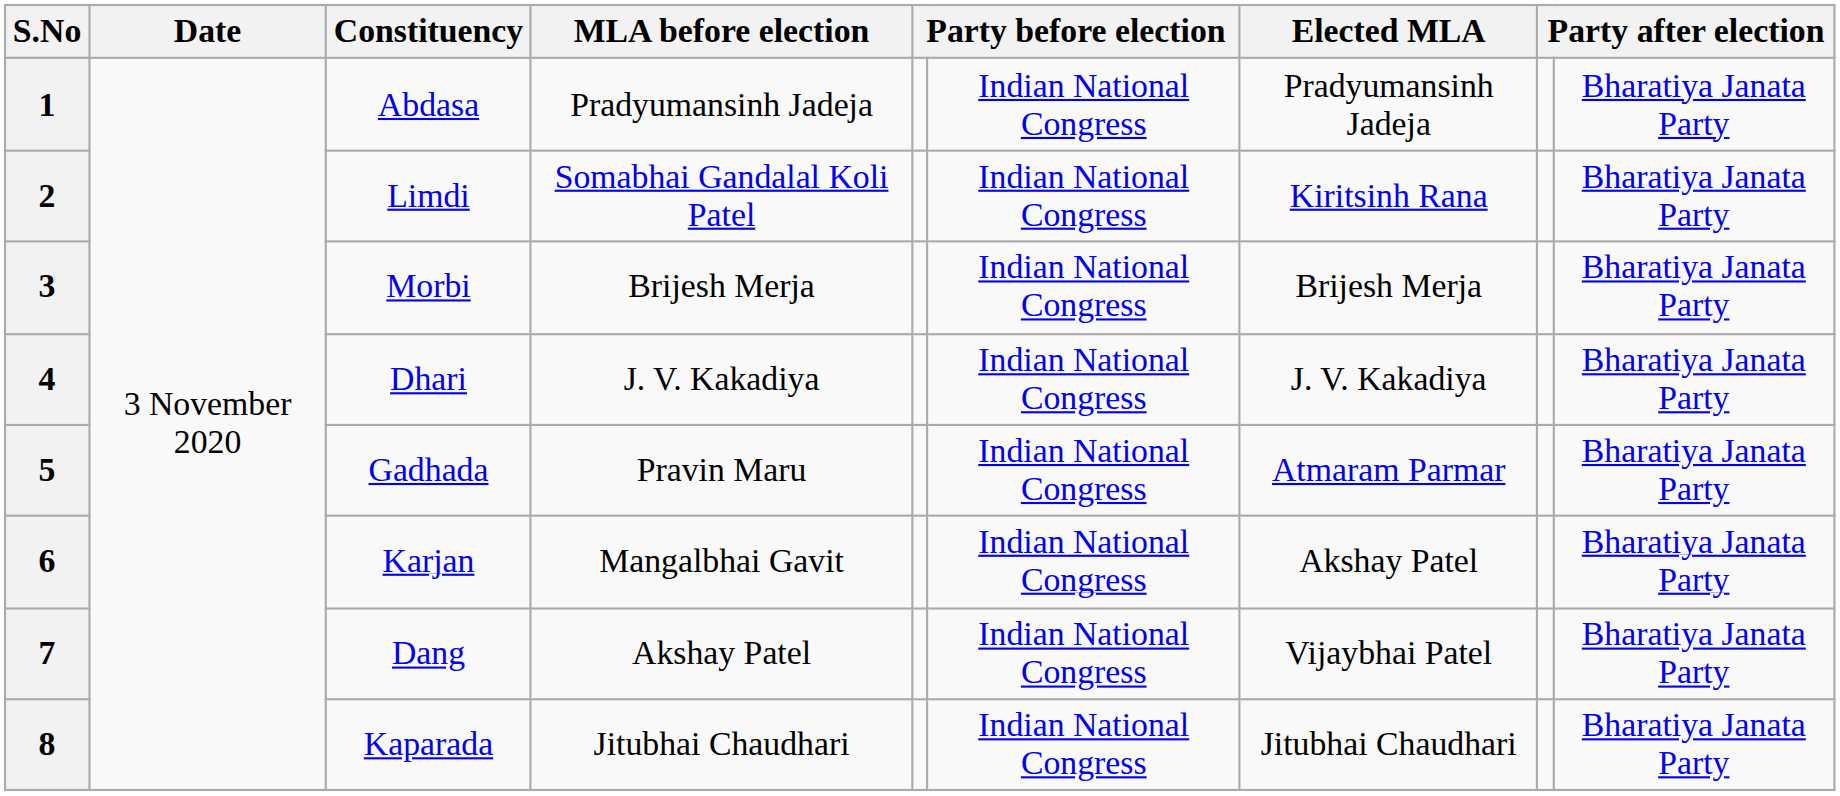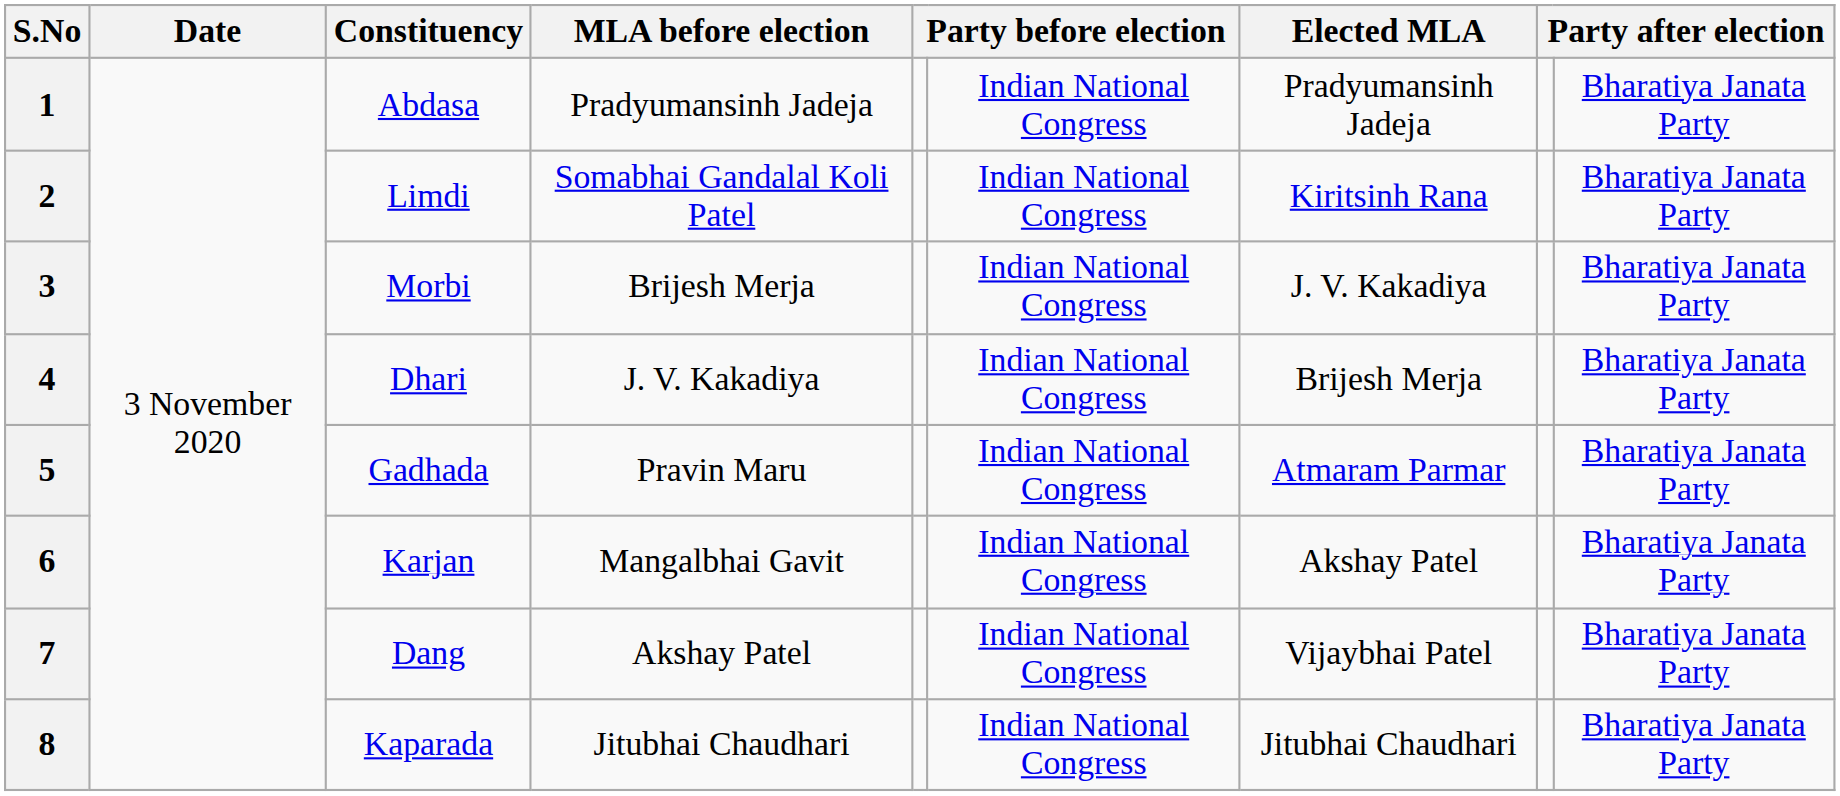(1389, 286) Brijesh Merja -> (1389, 286) J. V. Kakadiya
(1389, 378) J. V. Kakadiya -> (1389, 378) Brijesh Merja
